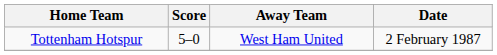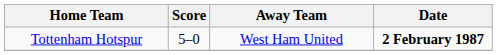(433, 38) normal -> (433, 38) bold
